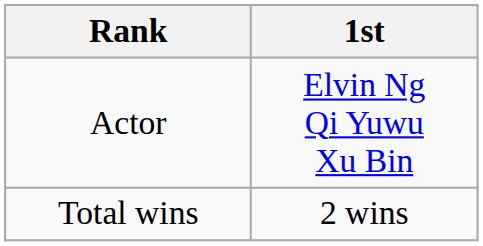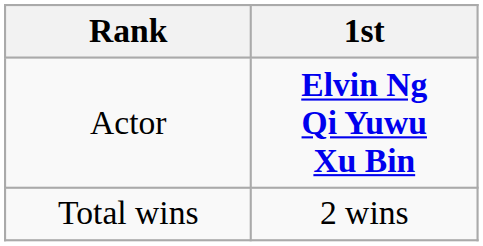(364, 122) normal -> (364, 122) bold
